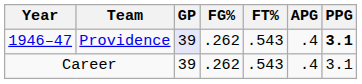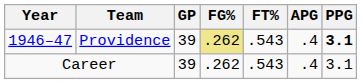(187, 42) lavender background -> (187, 42) no background
(222, 42) no background -> (222, 42) khaki background
